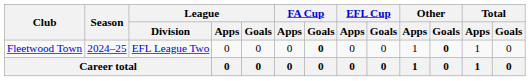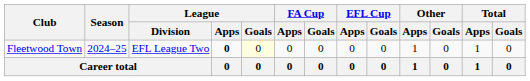(227, 48) normal -> (227, 48) bold
(258, 48) no background -> (258, 48) lightyellow background
(321, 48) bold -> (321, 48) normal
(446, 48) bold -> (446, 48) normal
